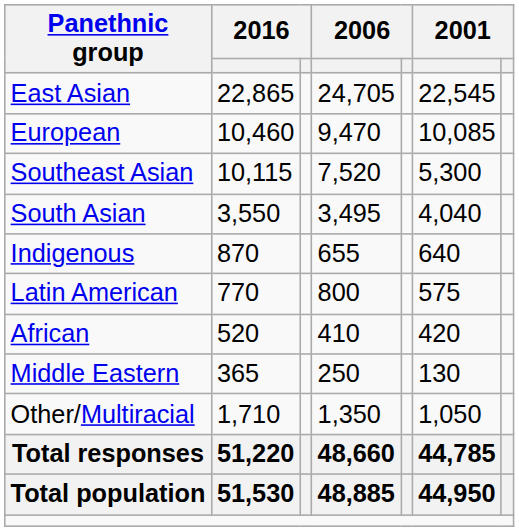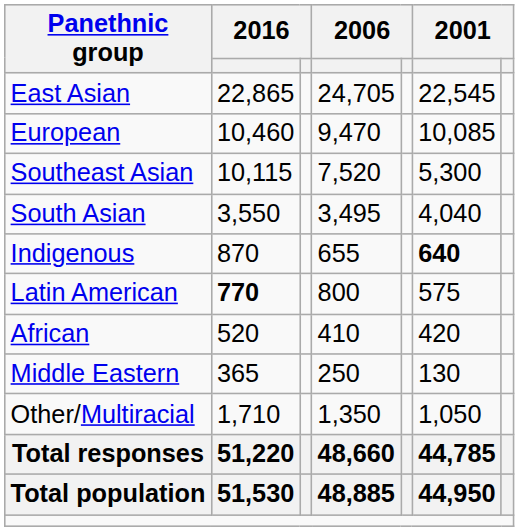(439, 253) normal -> (439, 253) bold
(238, 293) normal -> (238, 293) bold
